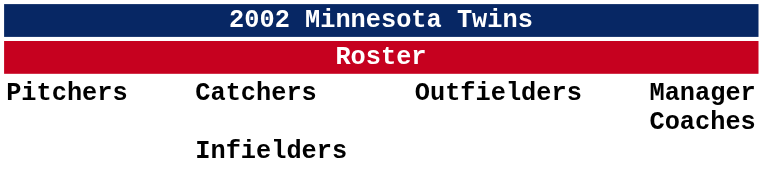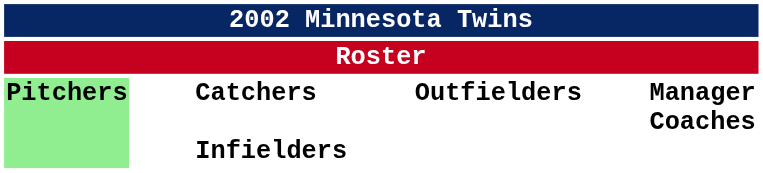(67, 94) no background -> (67, 94) lightgreen background
